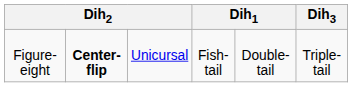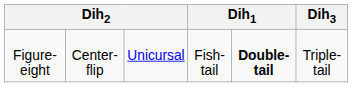(97, 63) bold -> (95, 63) normal
(266, 63) normal -> (264, 63) bold
